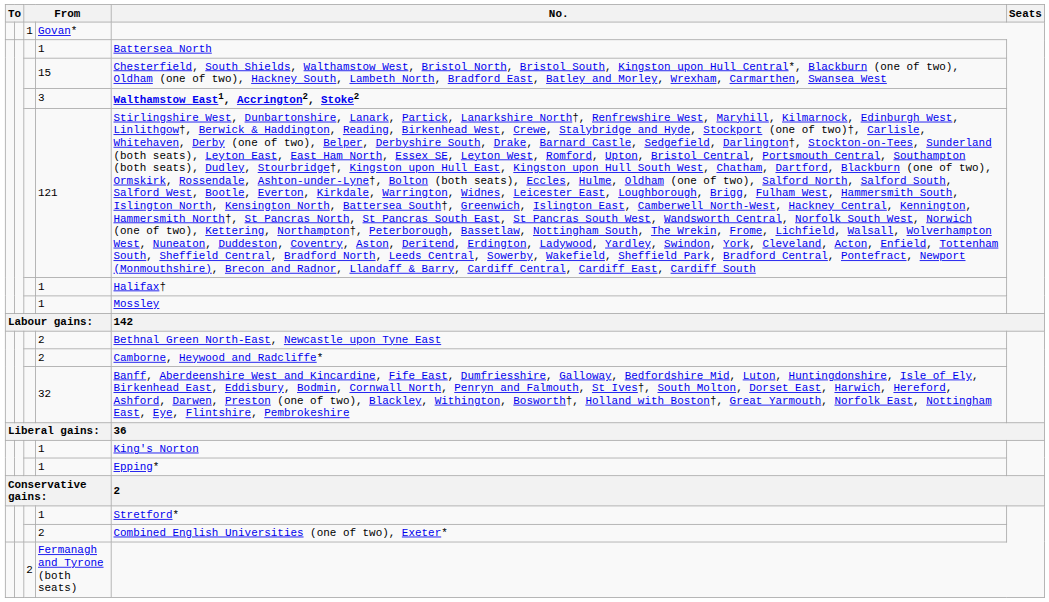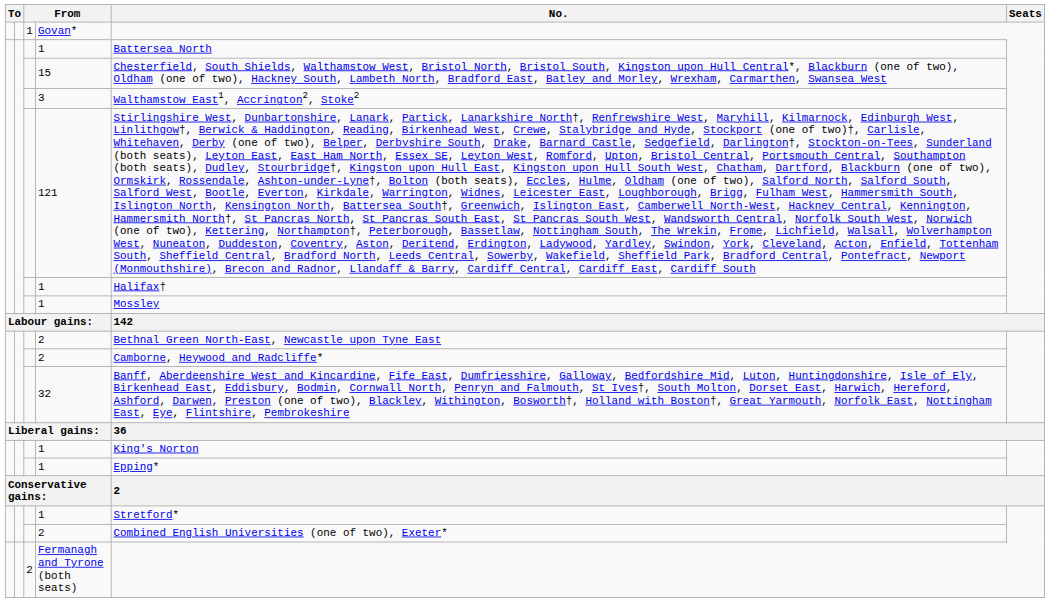(236, 99) bold -> (236, 99) normal
